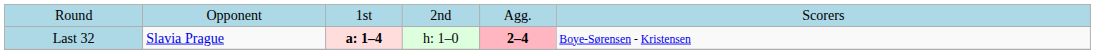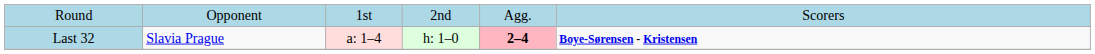(364, 37) bold -> (364, 37) normal
(625, 38) normal -> (628, 37) bold
